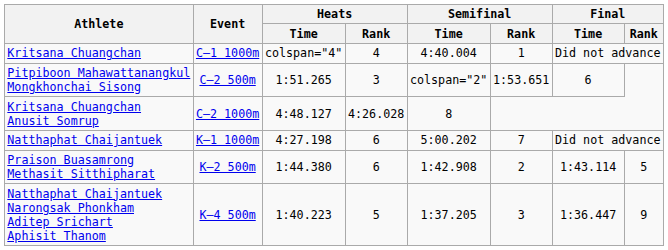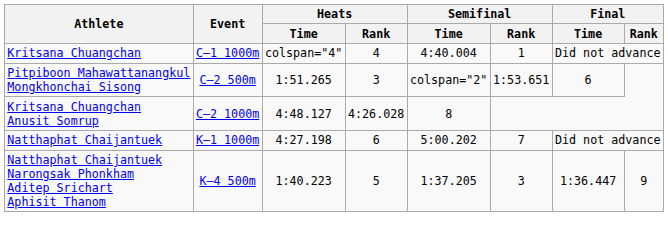- row: (81, 167)
